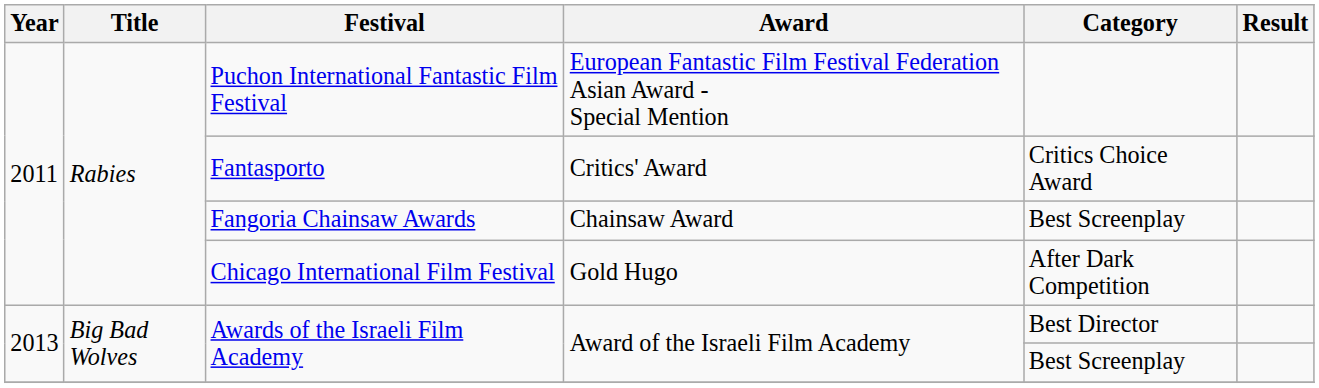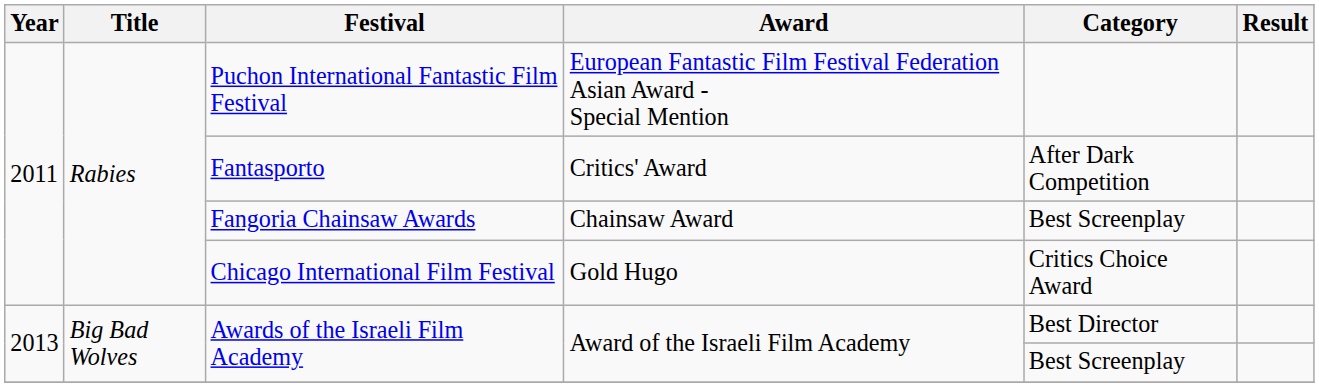(1098, 168) Critics Choice Award -> (1089, 168) After Dark Competition
(1089, 272) After Dark Competition -> (1098, 272) Critics Choice Award
